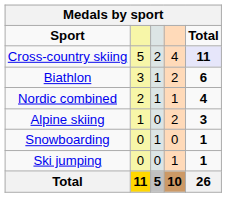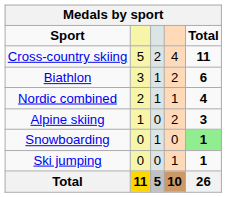(203, 57) lavender background -> (203, 57) no background
(203, 140) no background -> (203, 140) lightgreen background
